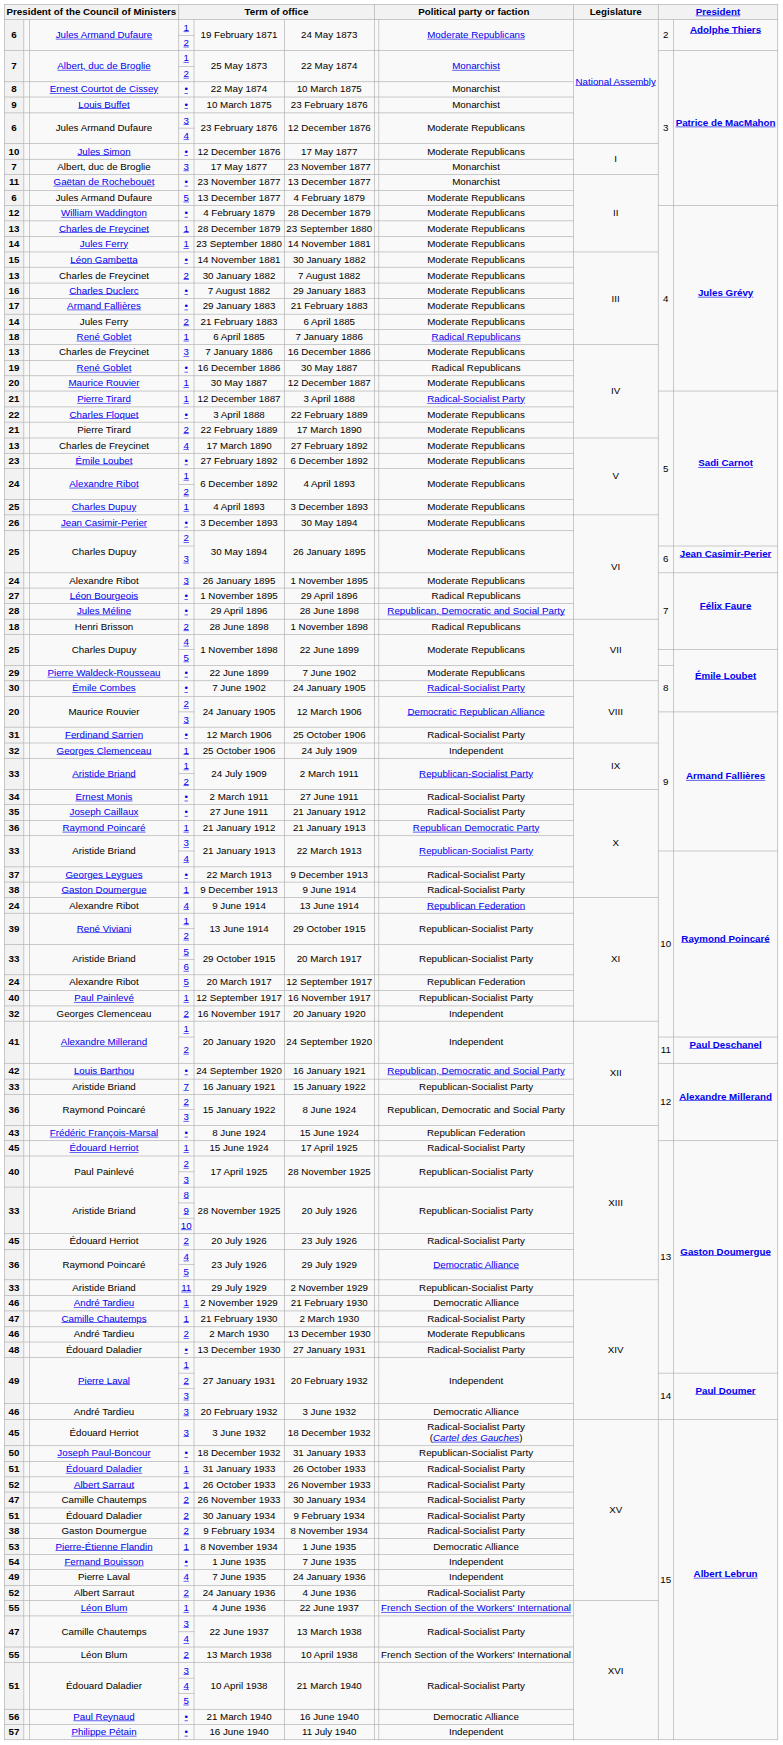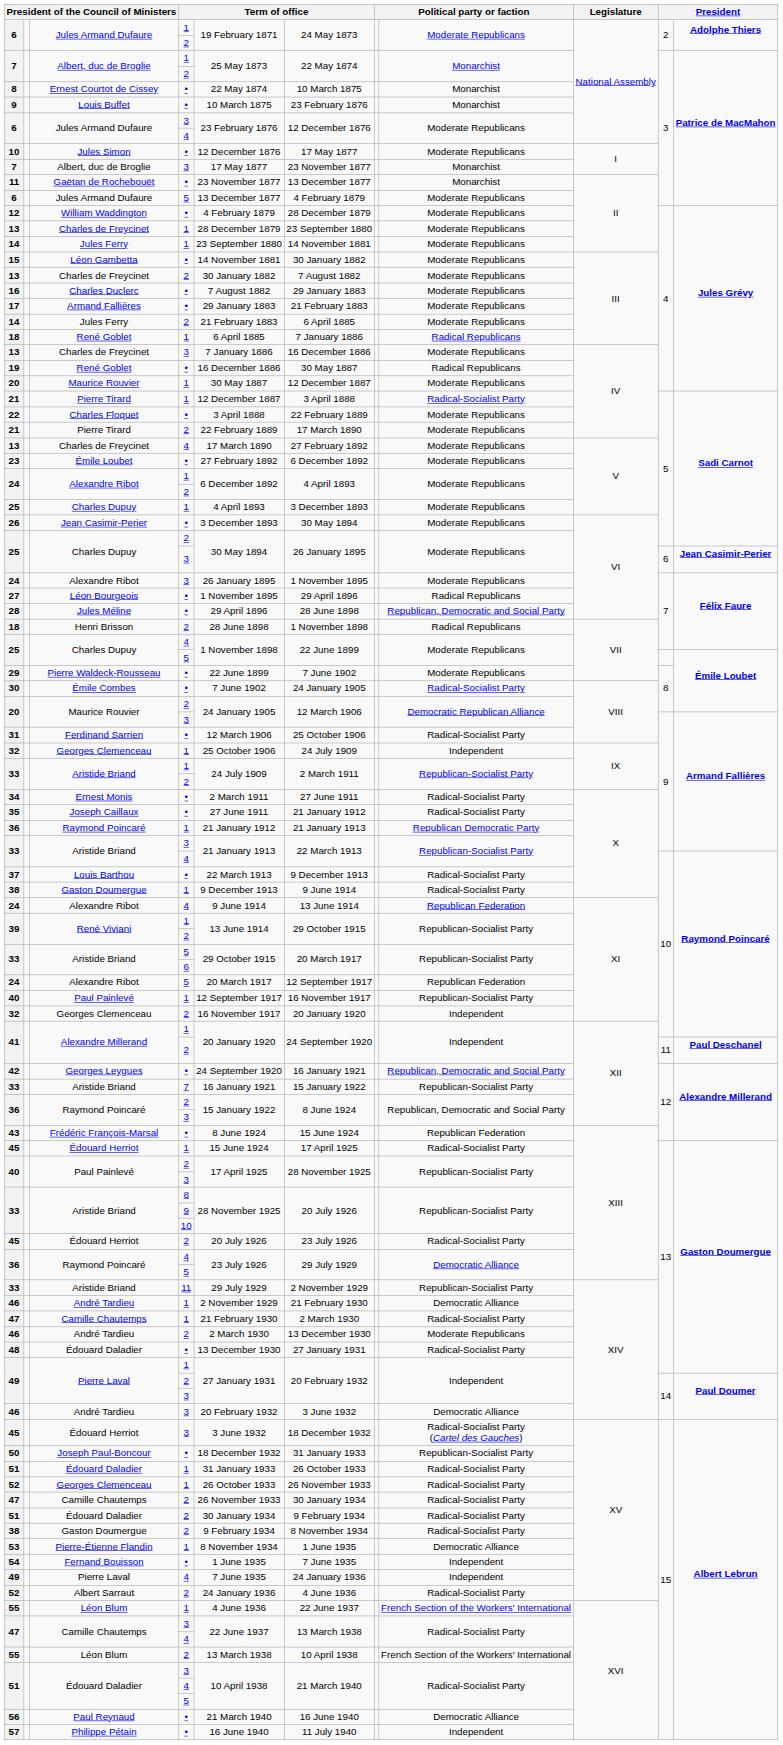(104, 874) Georges Leygues -> (104, 874) Louis Barthou
(104, 1071) Louis Barthou -> (104, 1071) Georges Leygues
(104, 1484) Albert Sarraut -> (104, 1484) Georges Clemenceau
